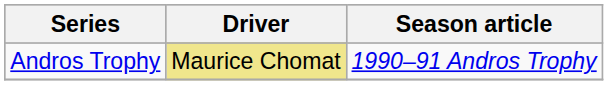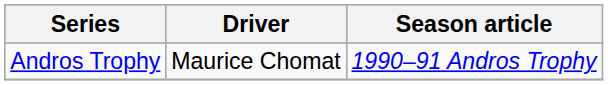(256, 61) khaki background -> (256, 61) no background
